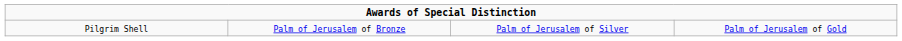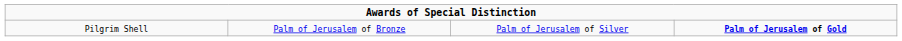(786, 29) normal -> (786, 28) bold
